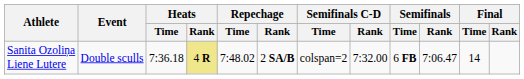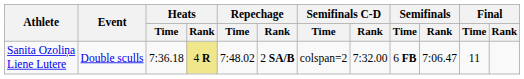(474, 58) 14 -> (474, 58) 11
